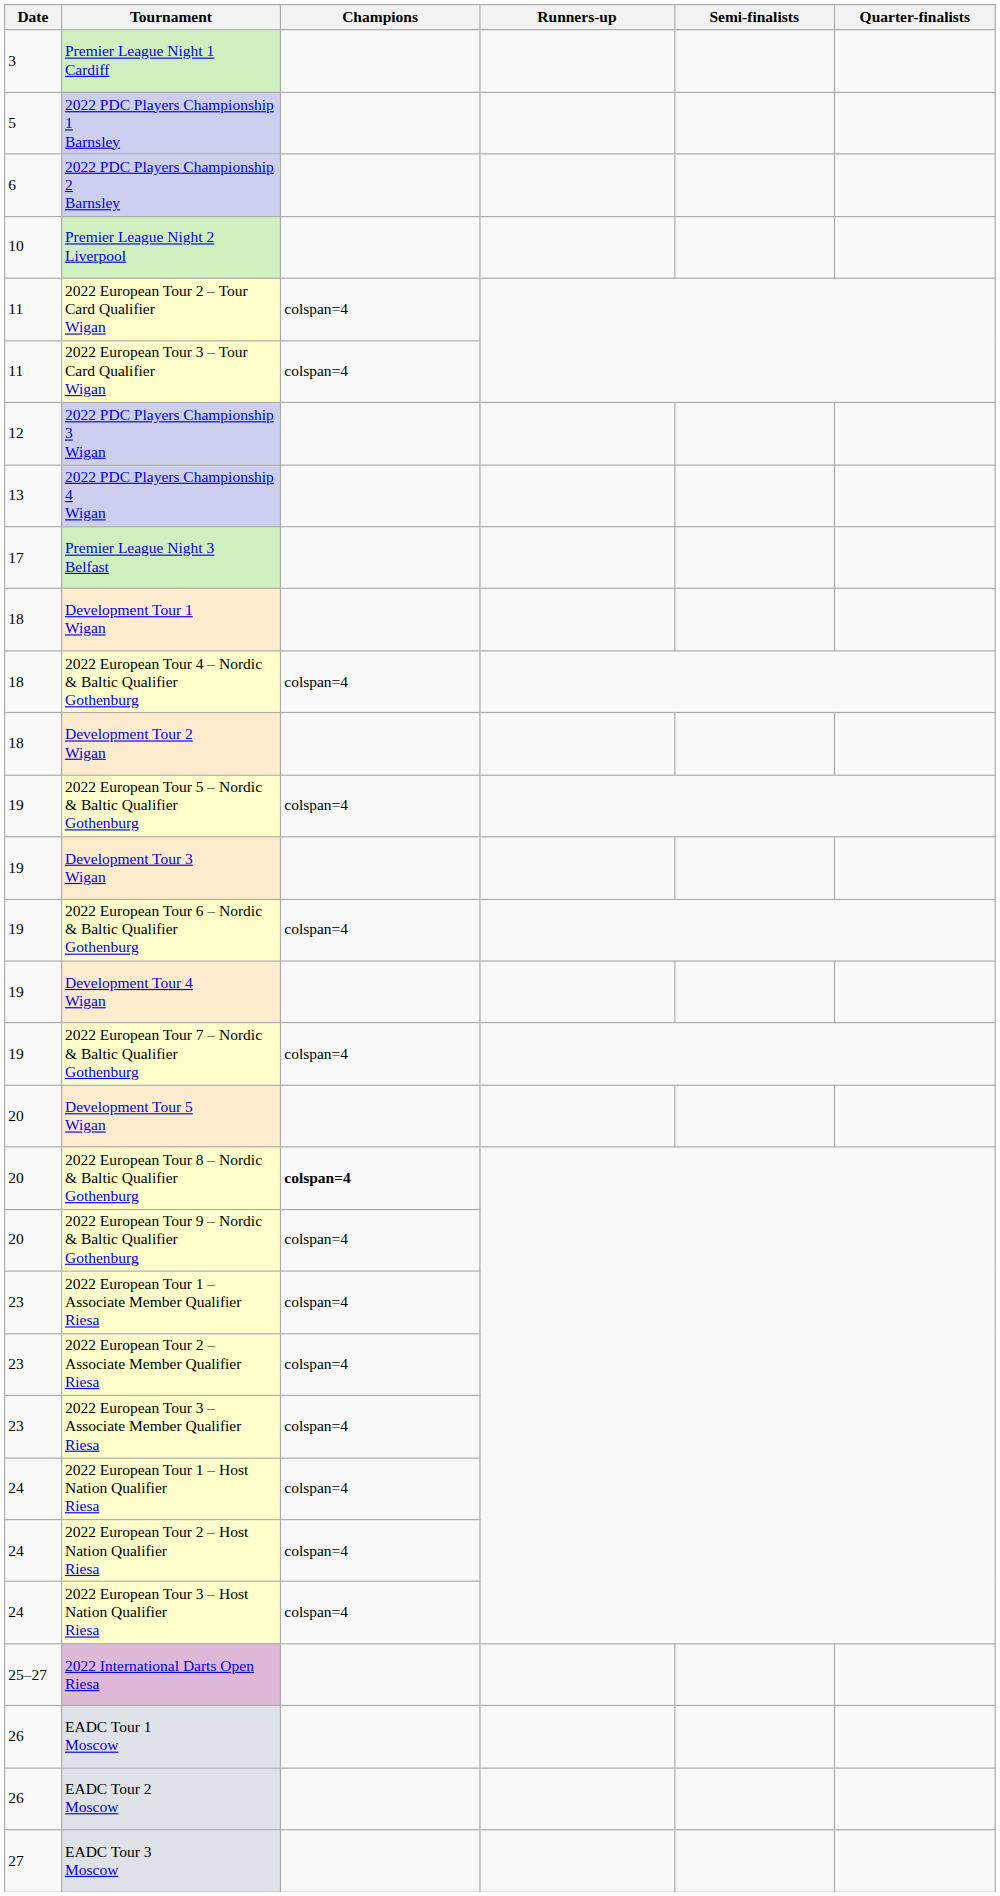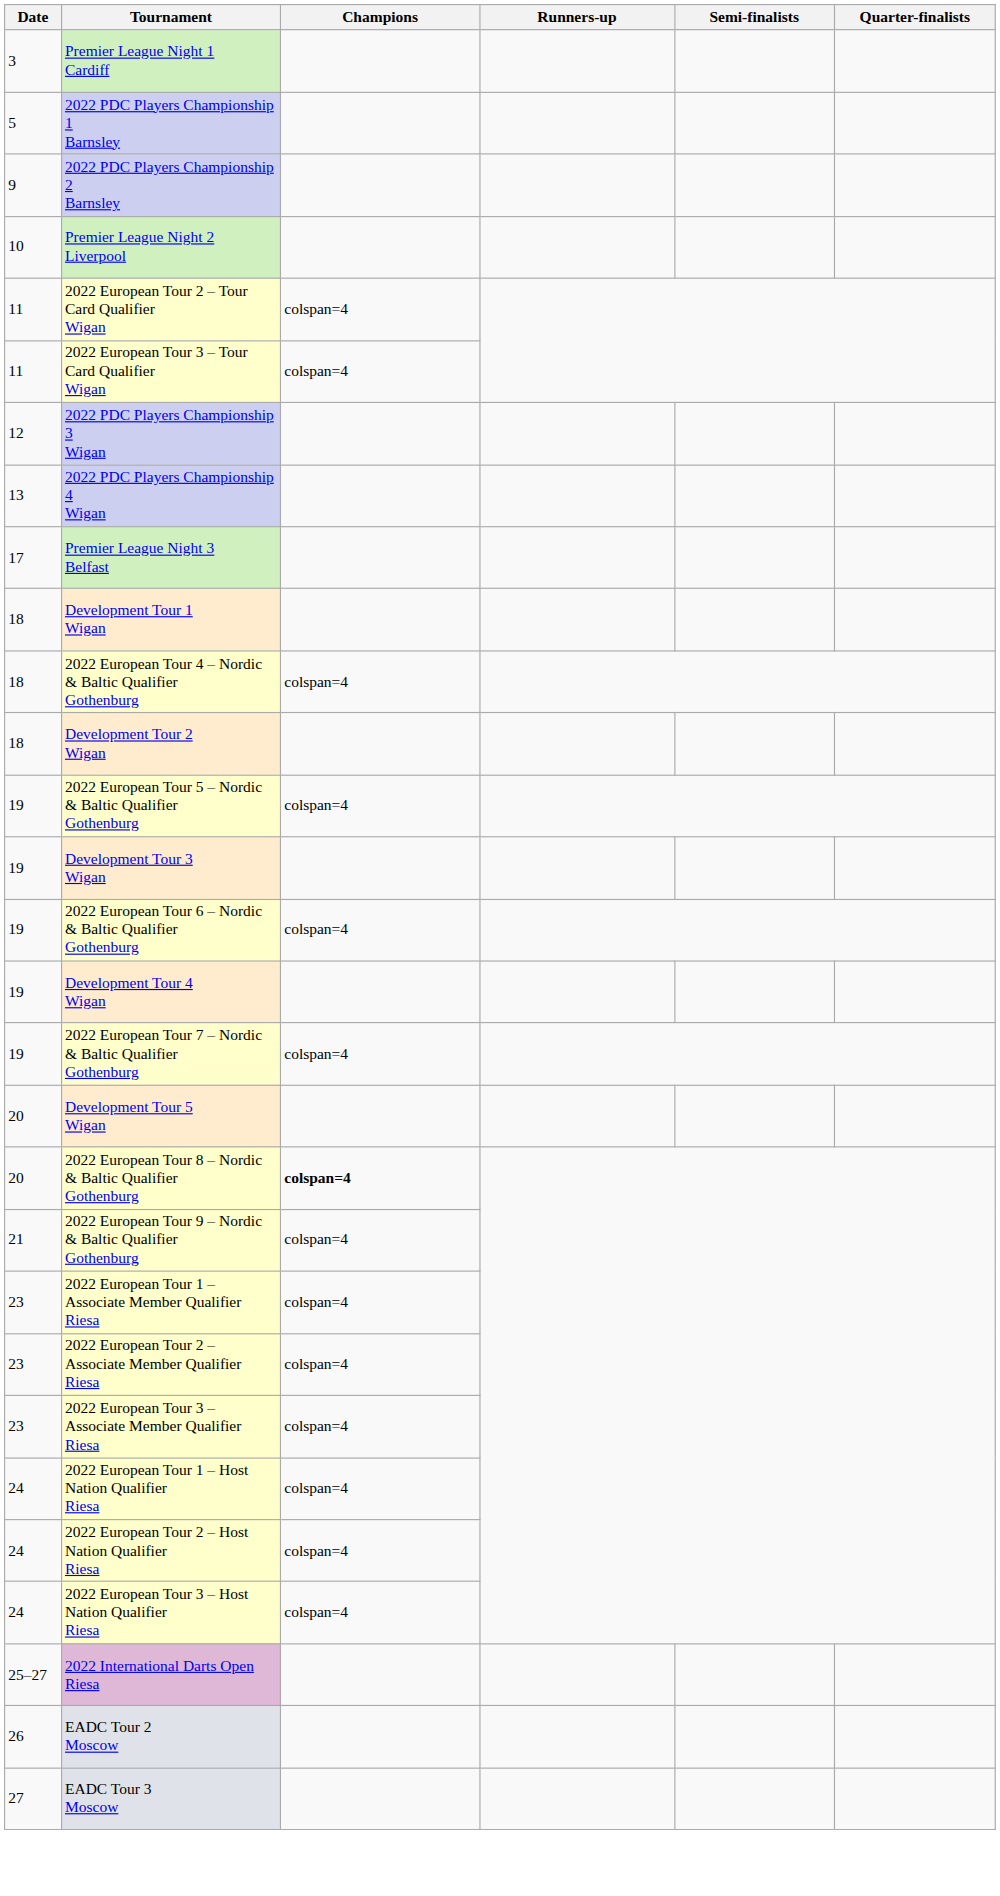(12, 184) 6 -> (12, 184) 9
(16, 1239) 20 -> (16, 1239) 21
- row: (108, 1736)
